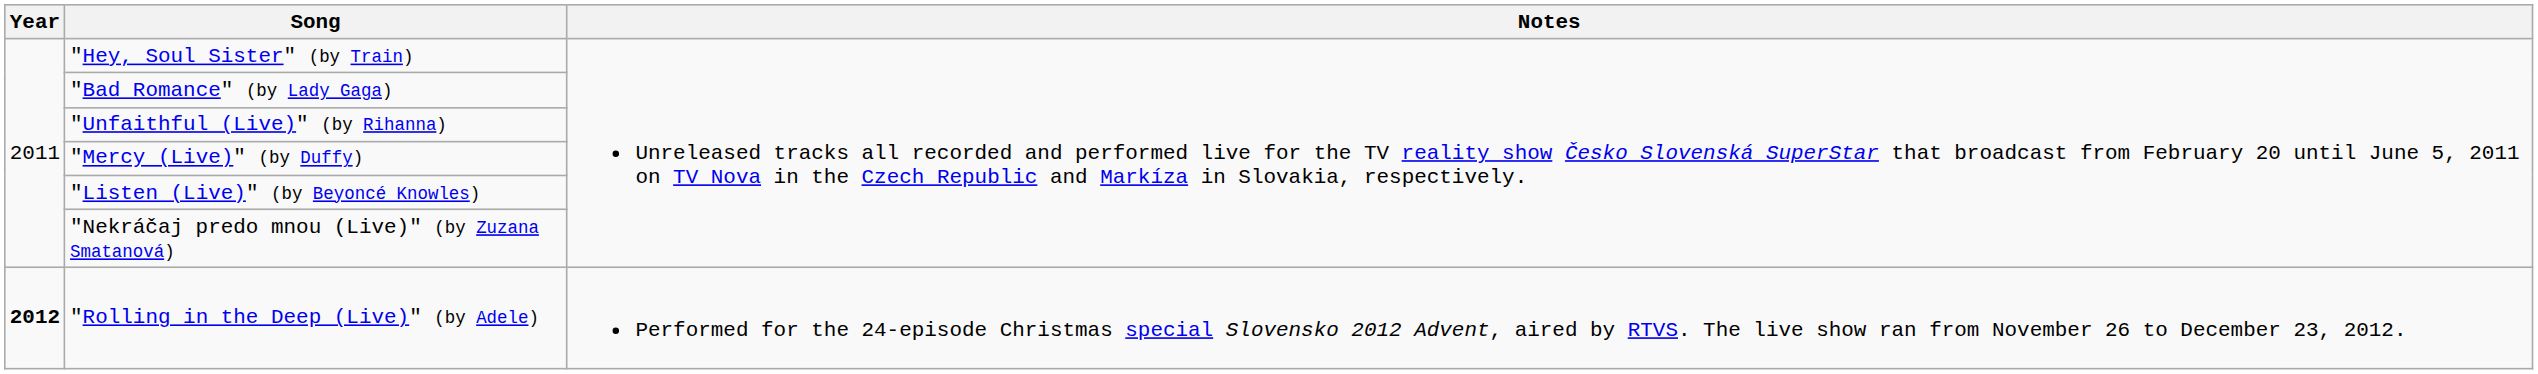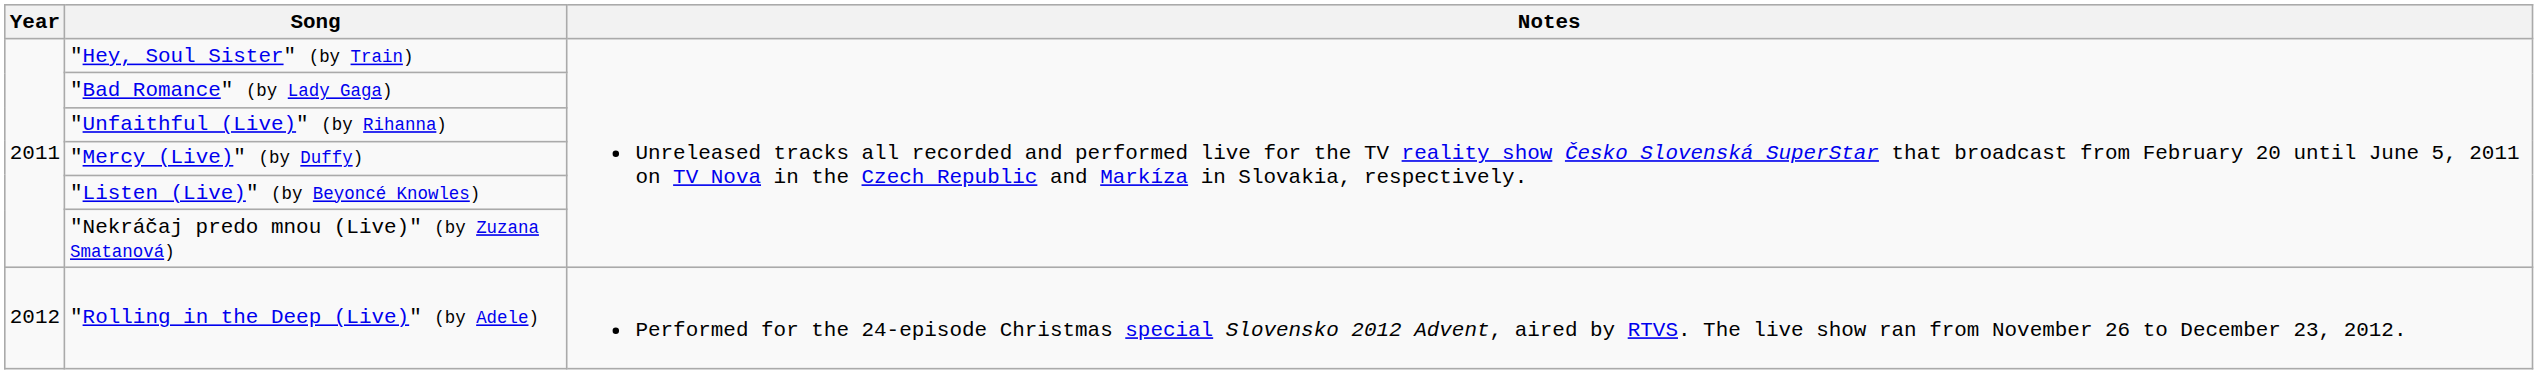(35, 318) bold -> (35, 318) normal
